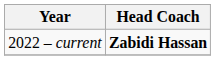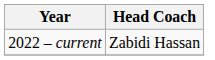(158, 42) bold -> (155, 42) normal
